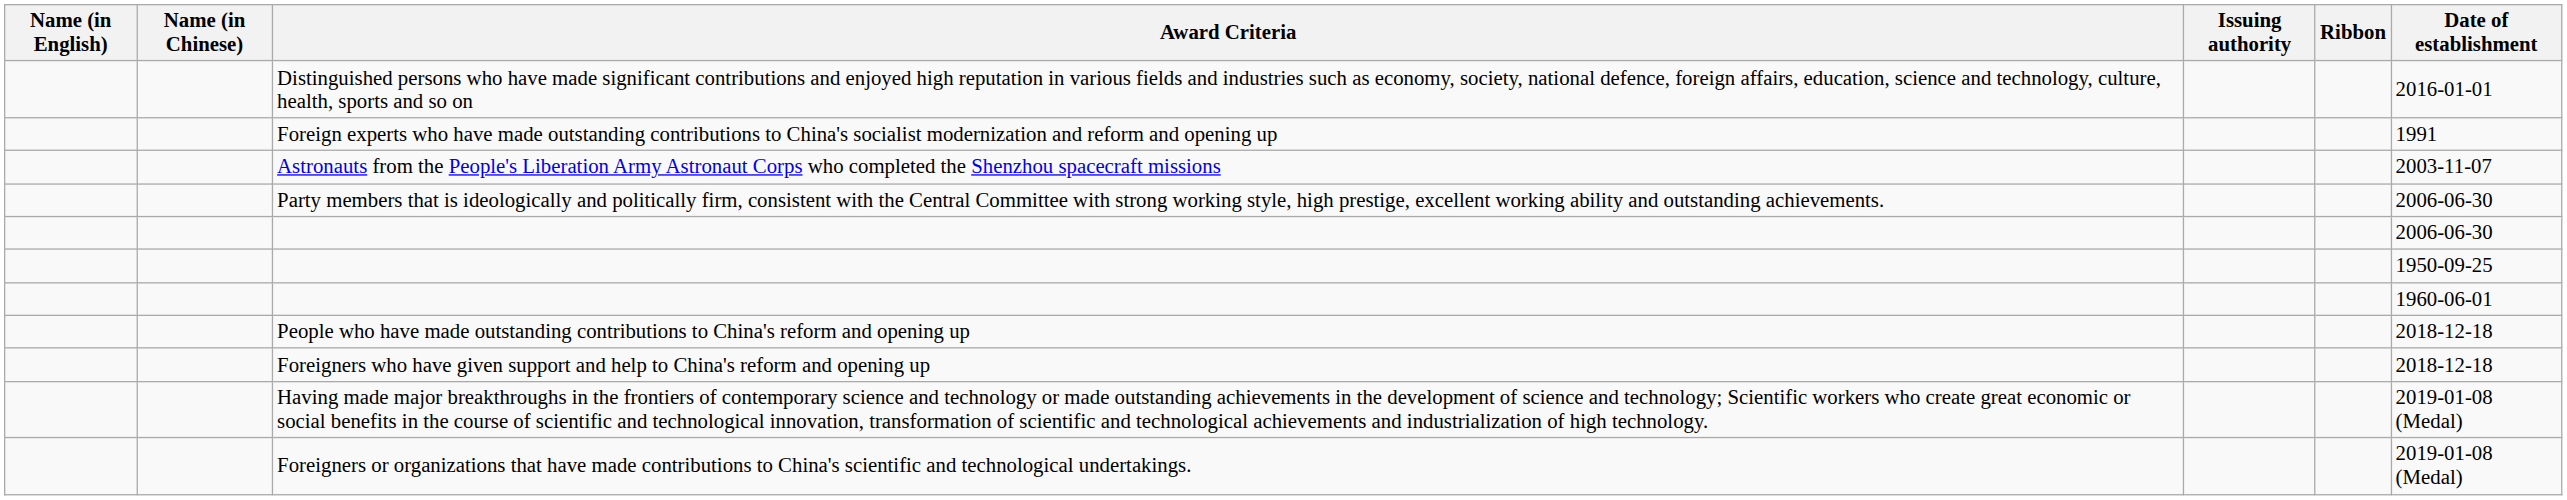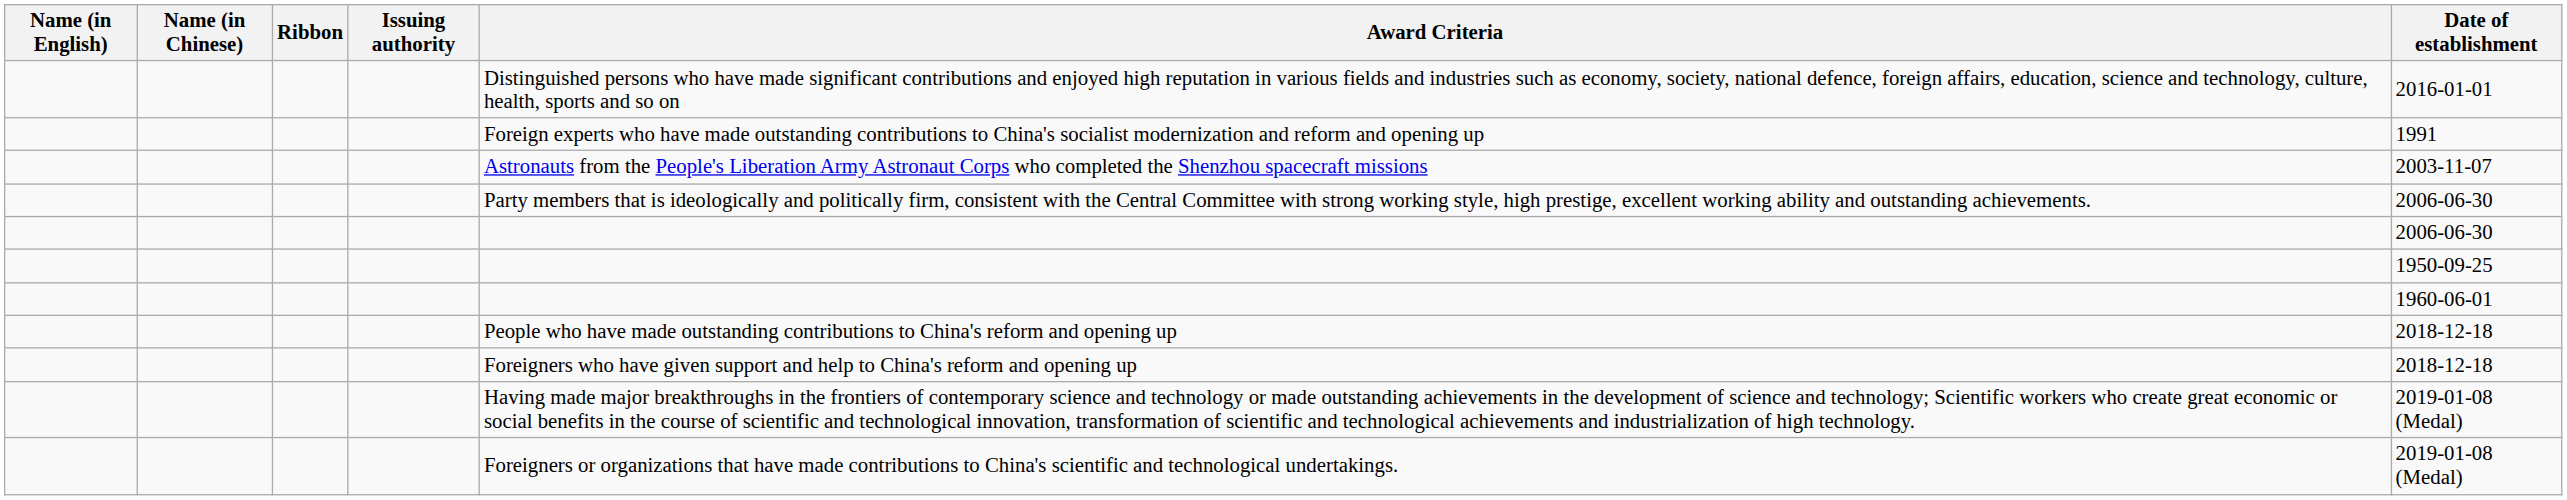columns swapped: (2353, 32) <-> (1228, 32)
